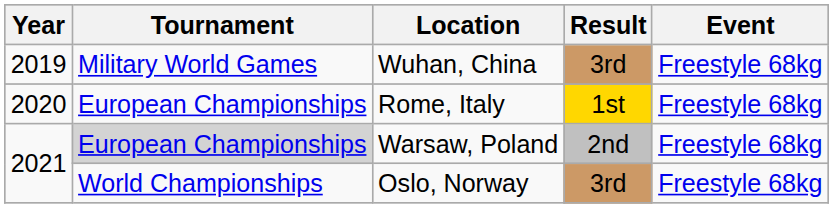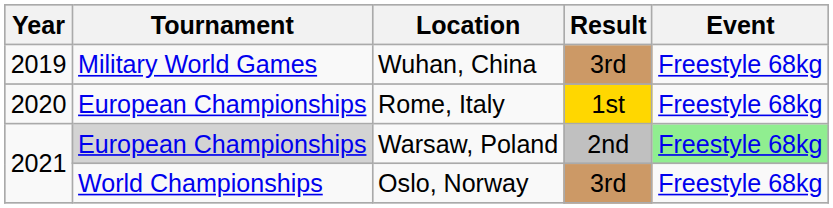(740, 144) no background -> (740, 144) lightgreen background
